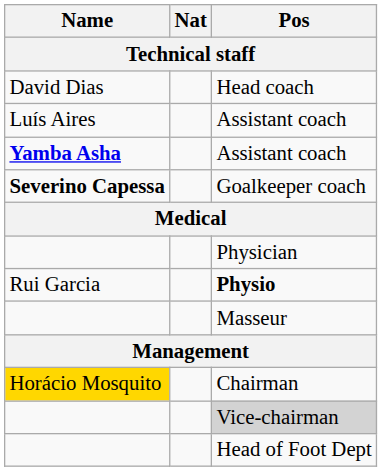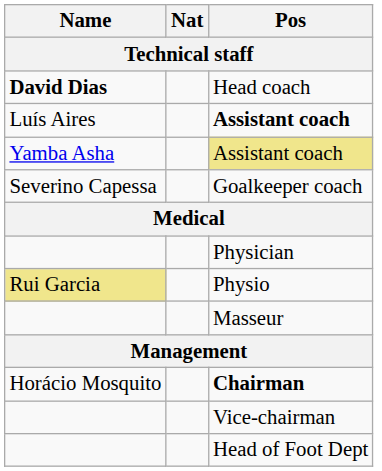(57, 86) normal -> (58, 86) bold
(281, 119) normal -> (281, 119) bold
(65, 152) bold -> (62, 152) normal
(281, 152) no background -> (278, 152) khaki background
(87, 185) bold -> (83, 185) normal
(55, 284) no background -> (55, 284) khaki background
(246, 284) bold -> (241, 284) normal
(85, 383) gold background -> (85, 383) no background
(257, 383) normal -> (259, 383) bold
(278, 416) lightgrey background -> (274, 416) no background
